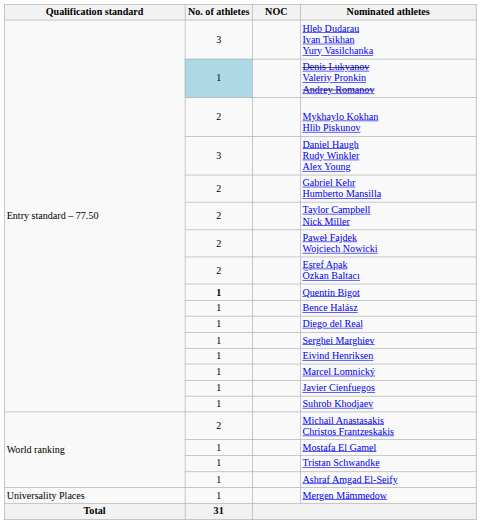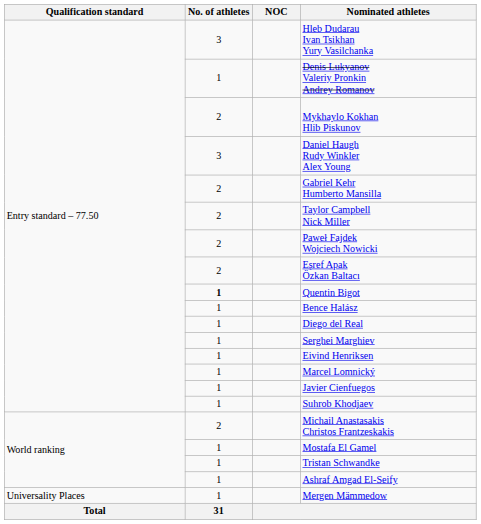(219, 78) lightblue background -> (219, 78) no background
